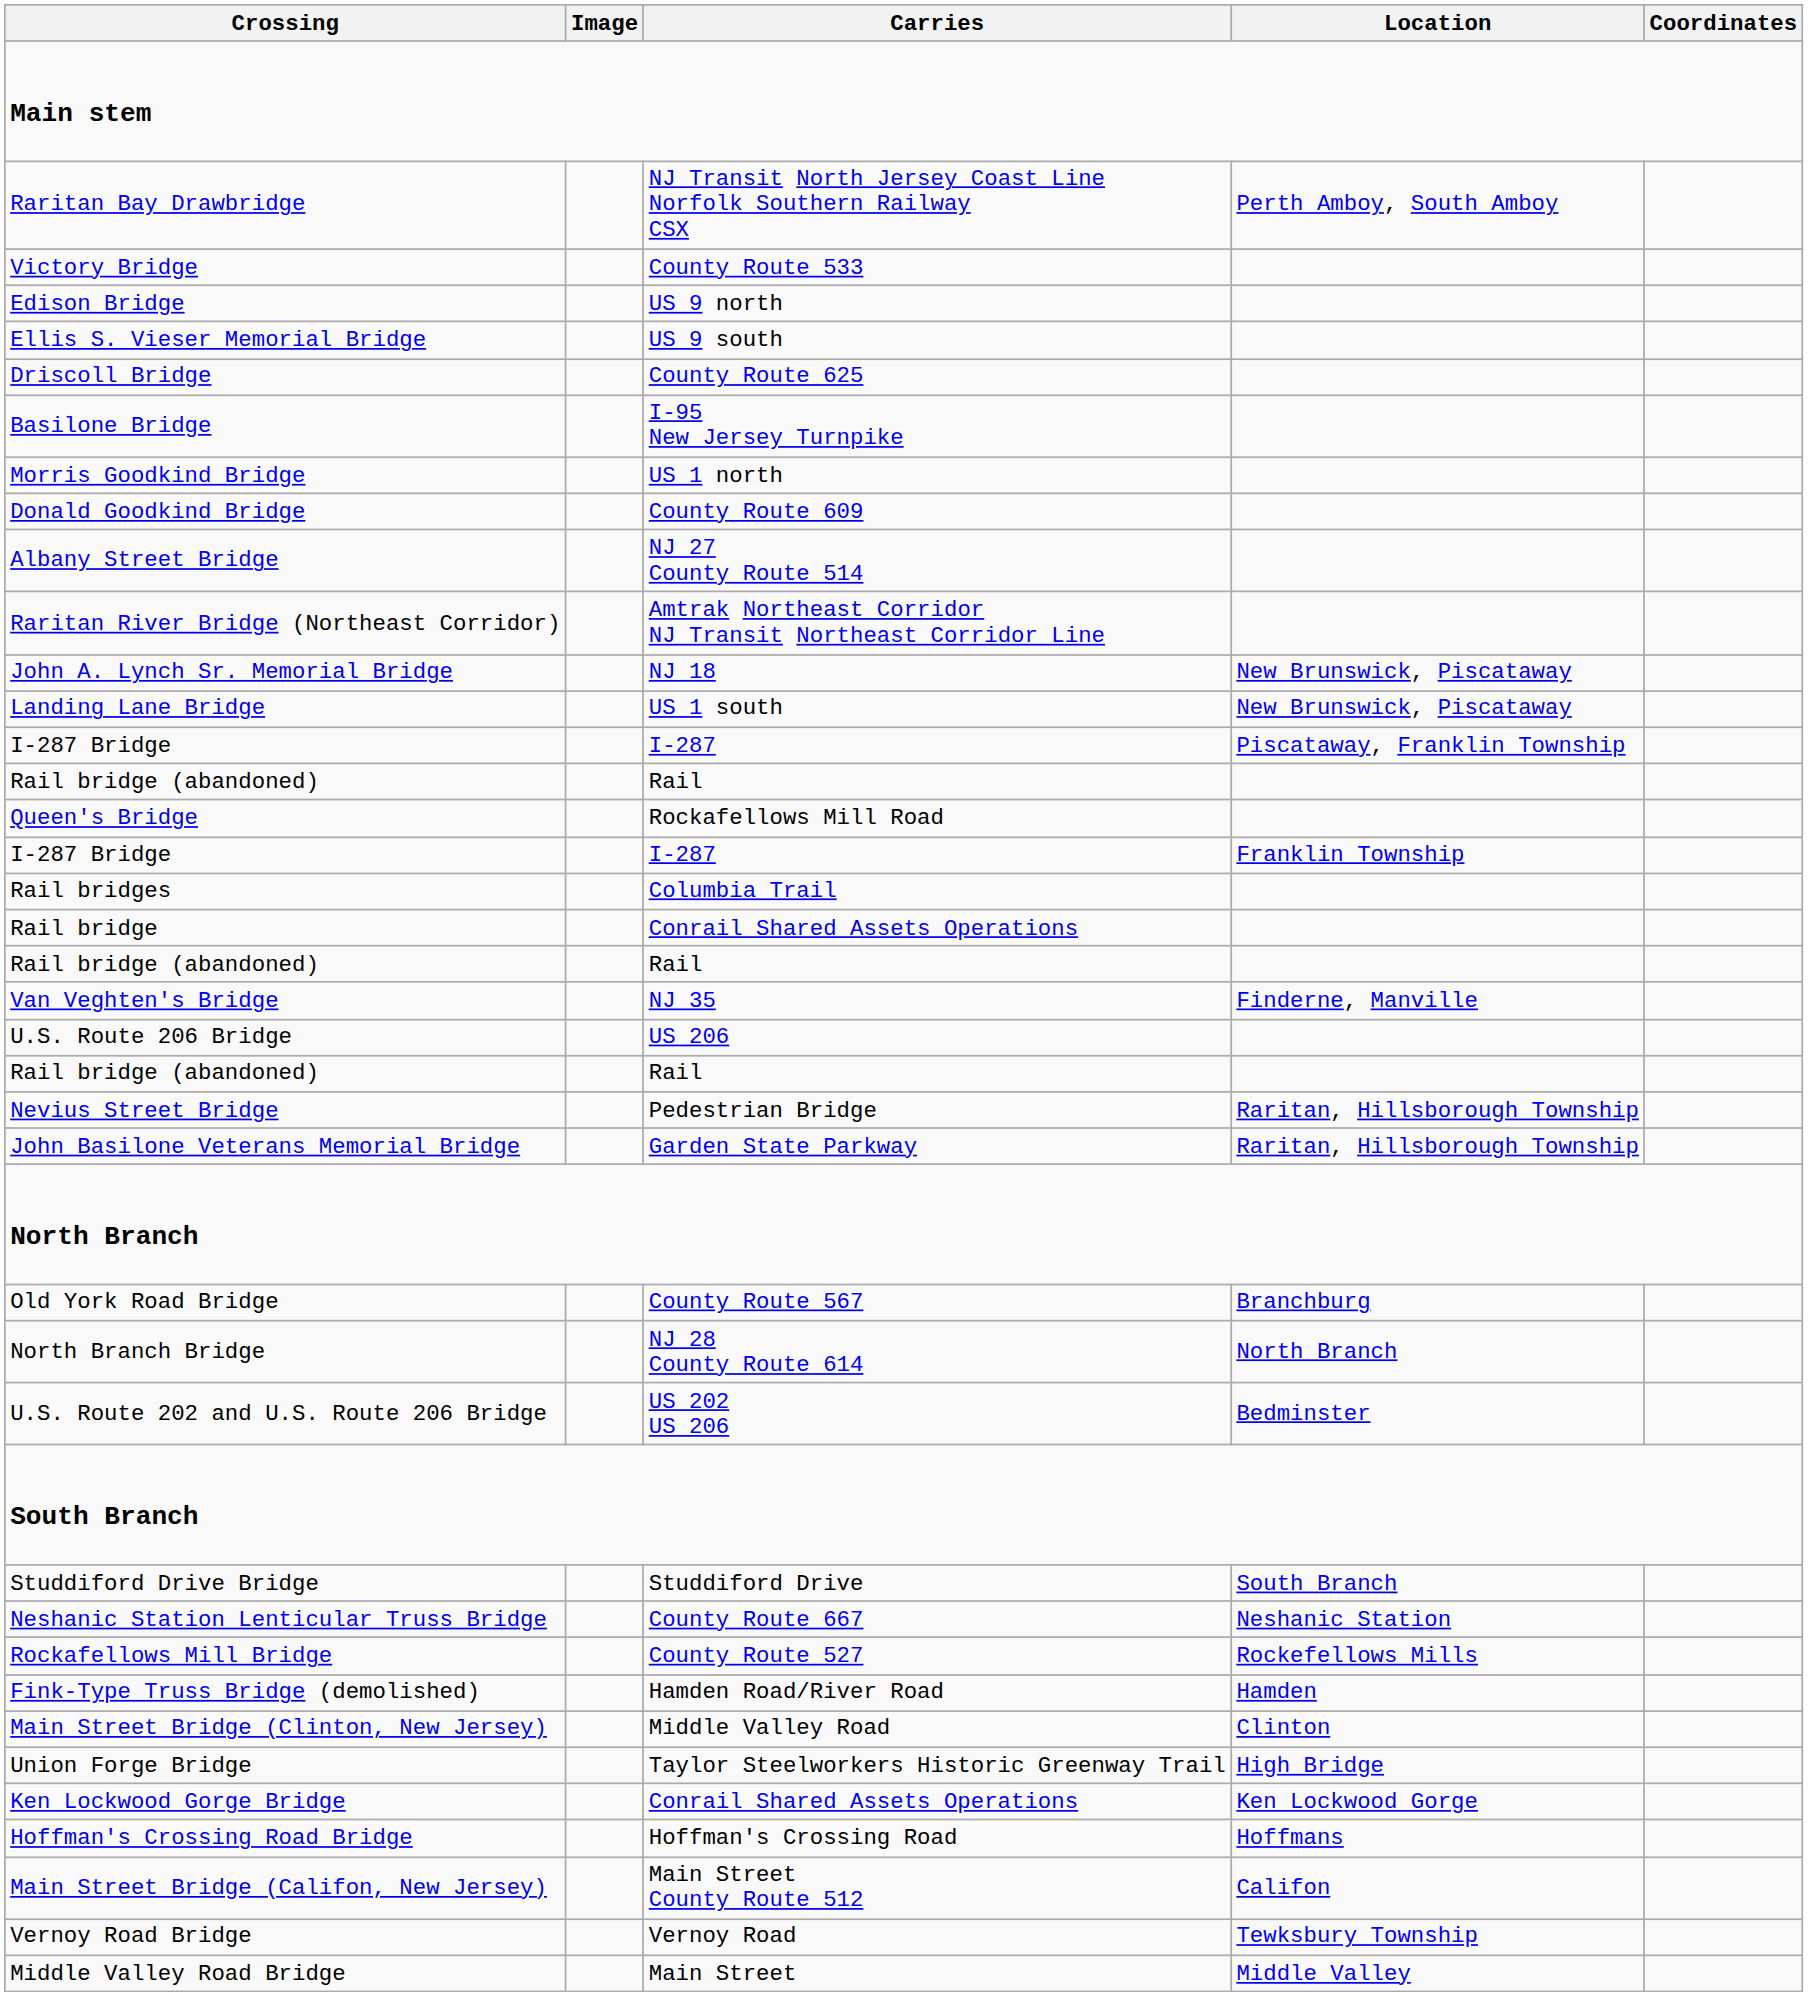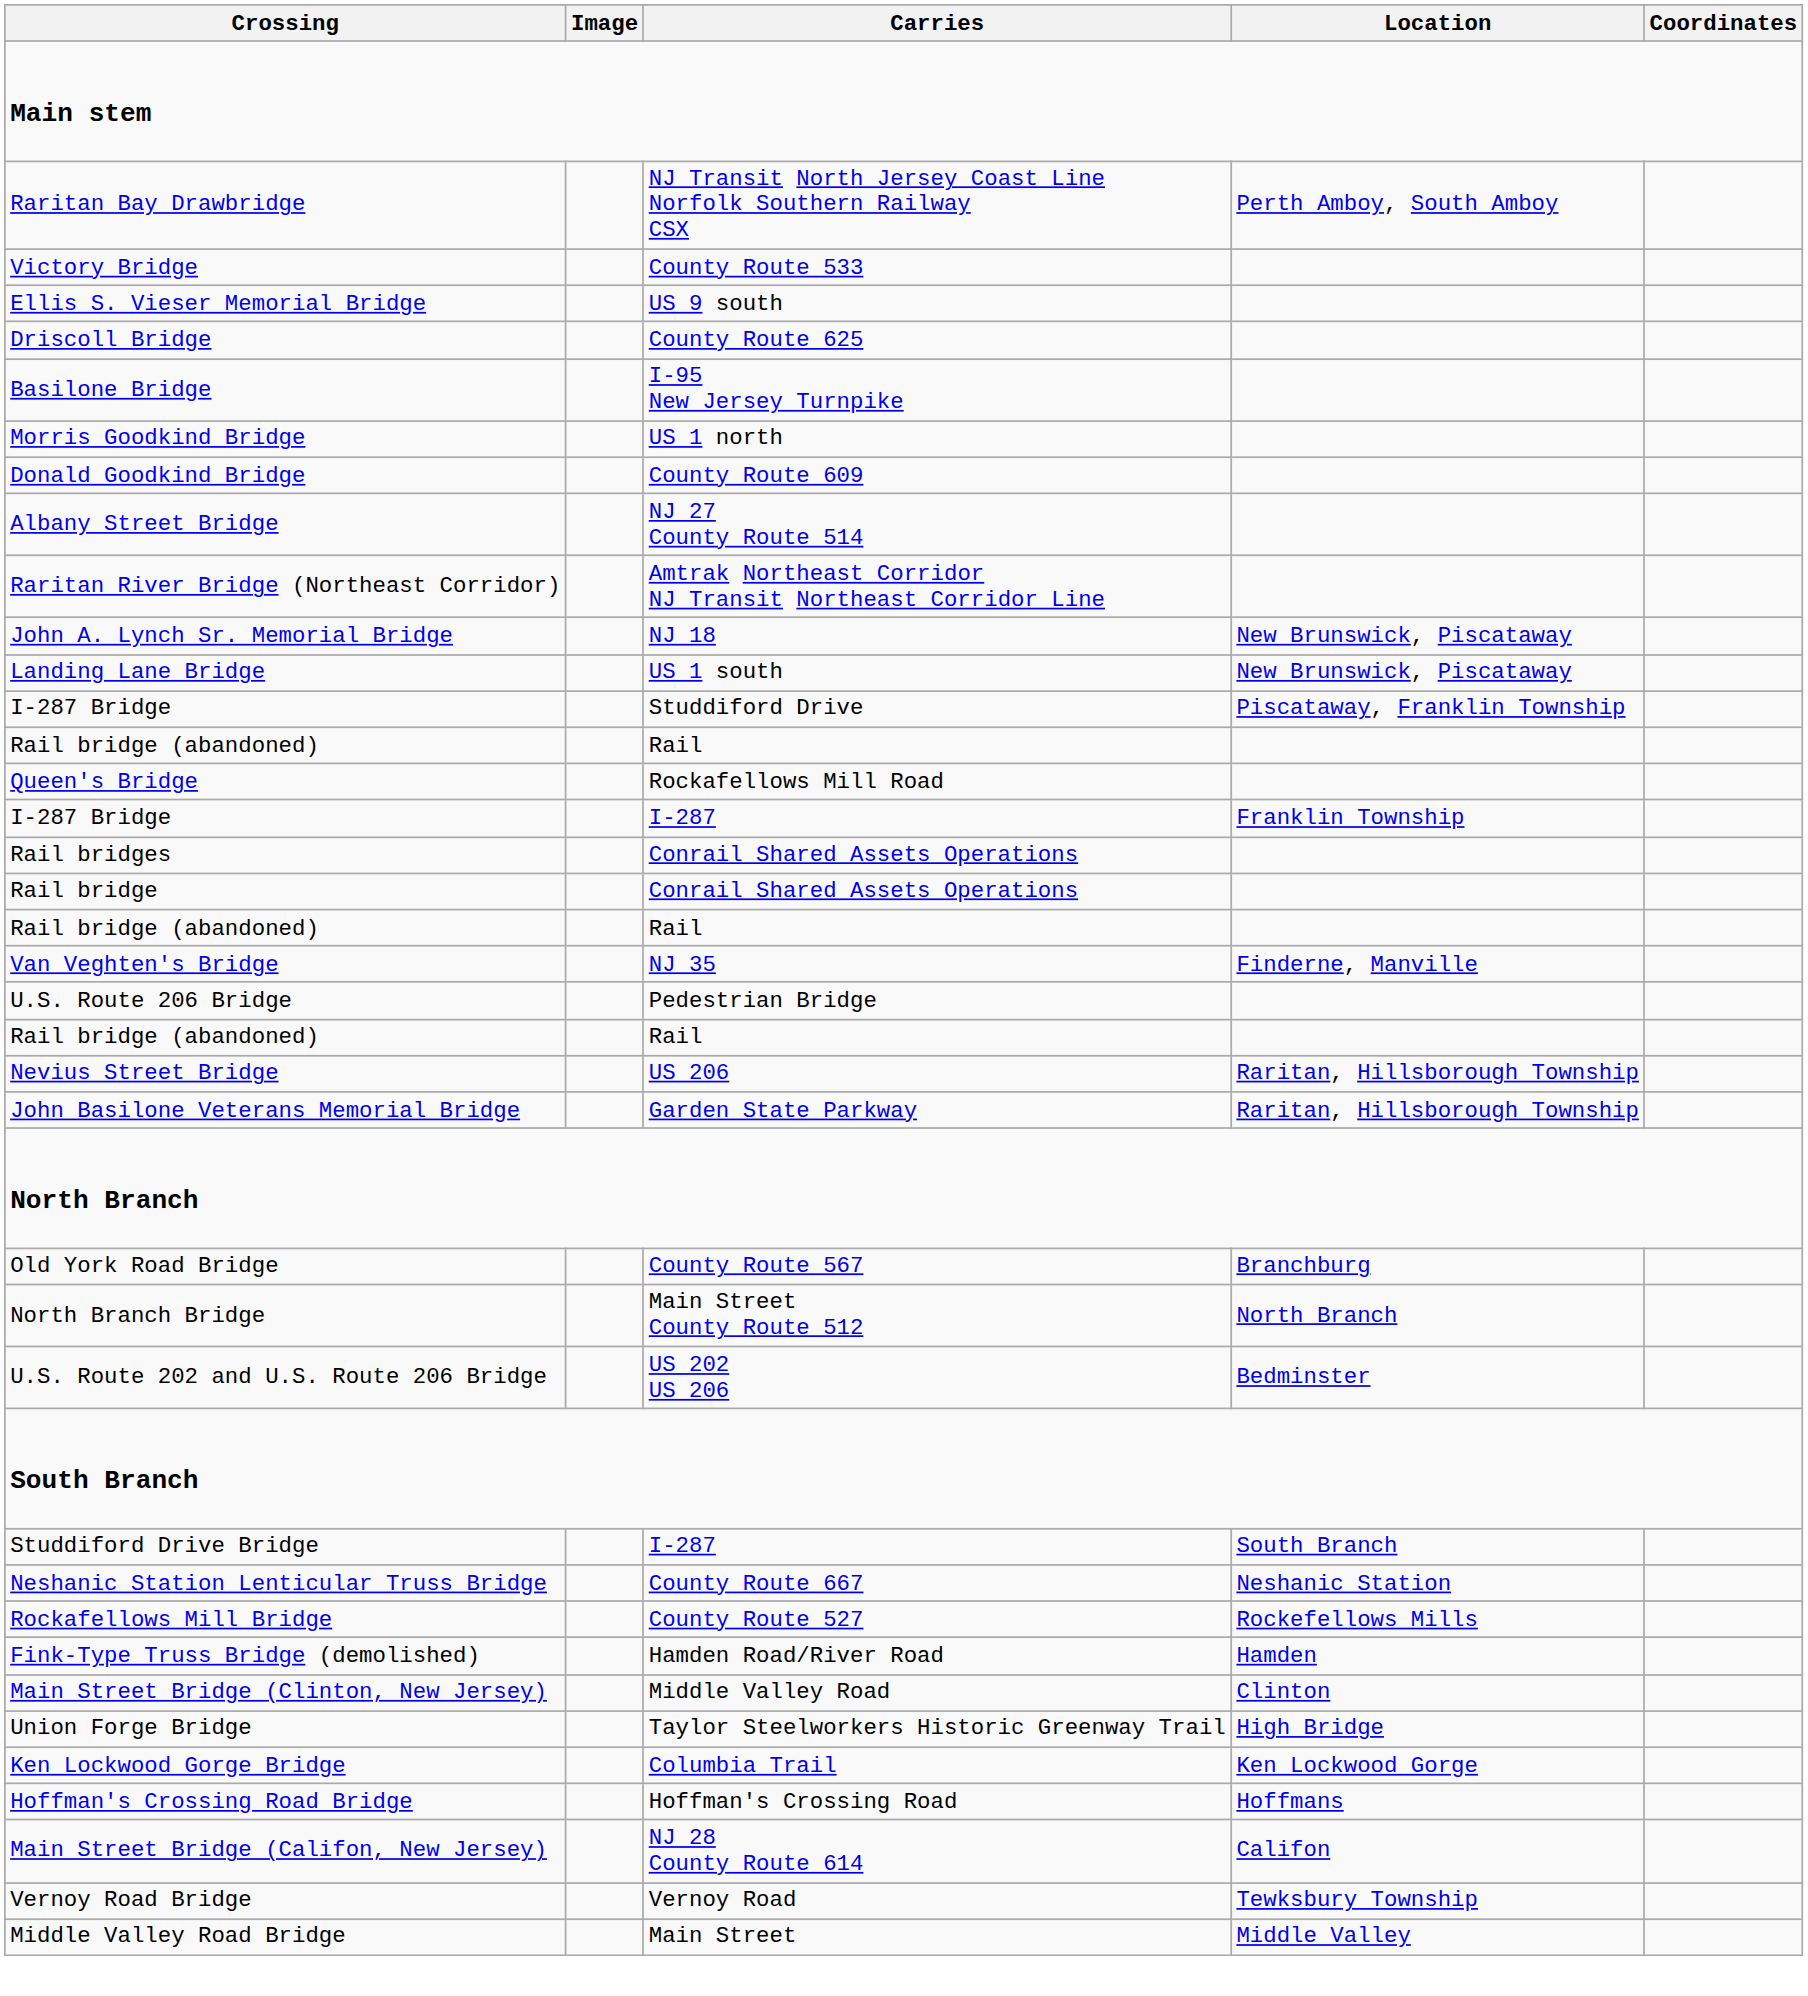- row: (97, 304)
(682, 746) I-287 -> (756, 709) Studdiford Drive
(743, 891) Columbia Trail -> (863, 855) Conrail Shared Assets Operations
(689, 1037) US 206 -> (763, 1001) Pedestrian Bridge
(763, 1110) Pedestrian Bridge -> (689, 1074) US 206
(756, 1352) NJ 28 County Route 614 -> (756, 1315) Main Street County Route 512
(756, 1583) Studdiford Drive -> (682, 1547) I-287
(863, 1802) Conrail Shared Assets Operations -> (743, 1765) Columbia Trail
(756, 1888) Main Street County Route 512 -> (756, 1851) NJ 28 County Route 614
